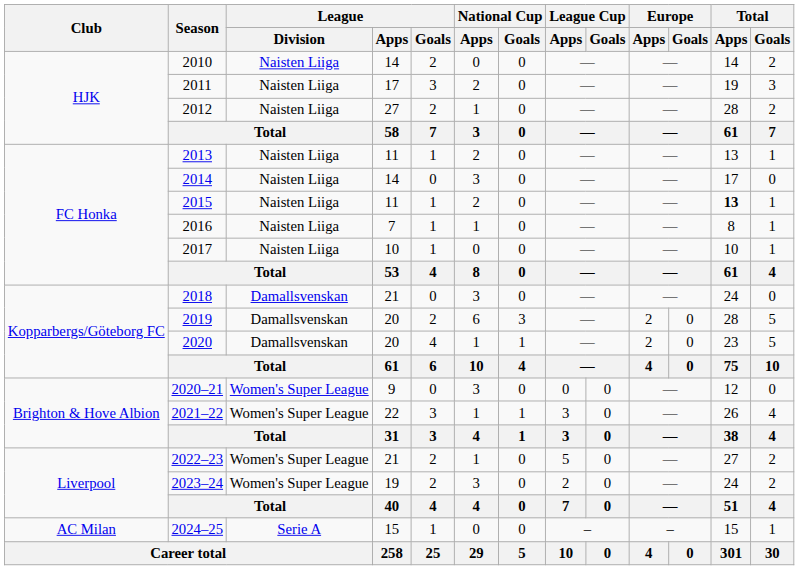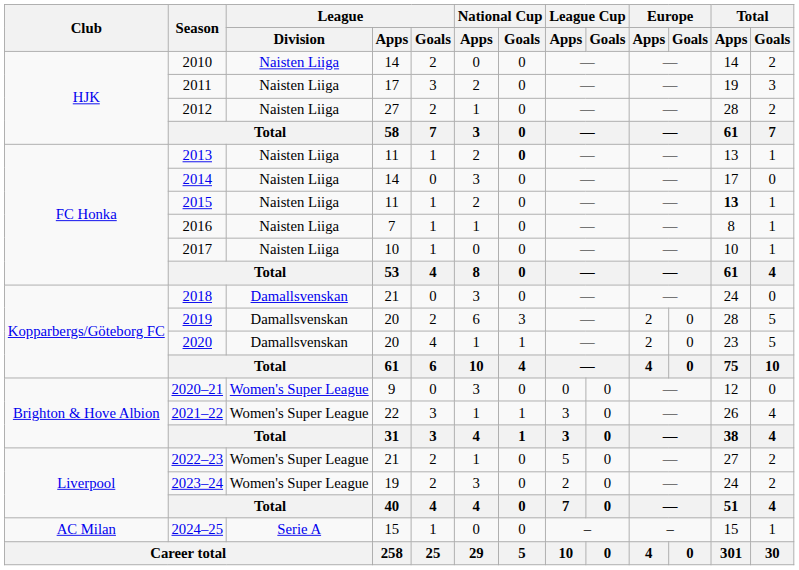(522, 156) normal -> (522, 156) bold
